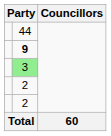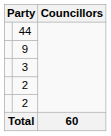(25, 49) bold -> (25, 49) normal
(25, 67) lightgreen background -> (25, 67) no background
